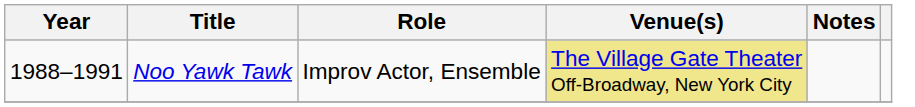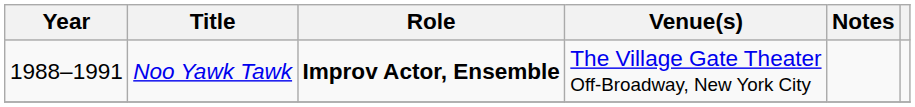(422, 70) normal -> (431, 70) bold
(677, 70) khaki background -> (696, 70) no background
